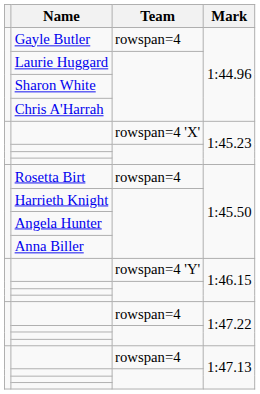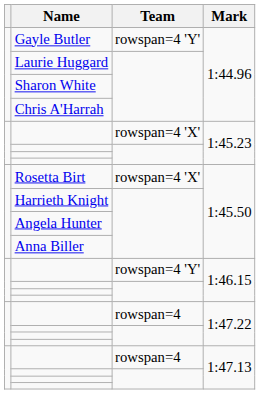(148, 39) rowspan=4 -> (158, 39) rowspan=4 'Y'
(148, 176) rowspan=4 -> (158, 176) rowspan=4 'X'
